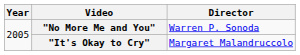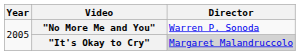(231, 42) no background -> (231, 42) lightgrey background
